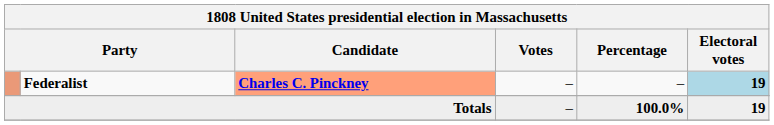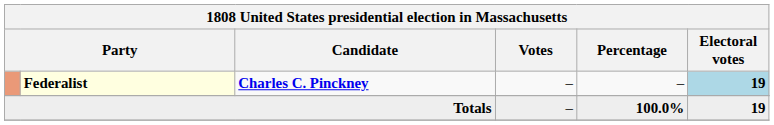(56, 83) no background -> (56, 83) lightyellow background
(303, 83) lightsalmon background -> (303, 83) no background
